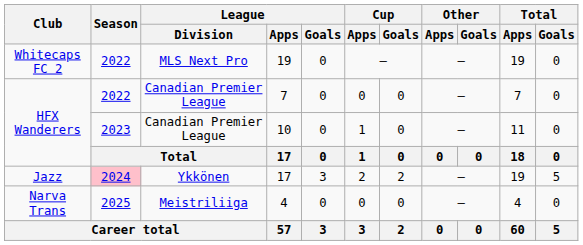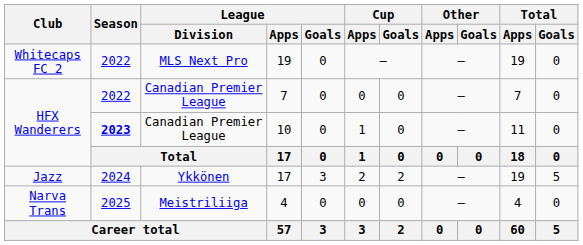(116, 129) normal -> (116, 129) bold
(116, 176) pink background -> (116, 176) no background
